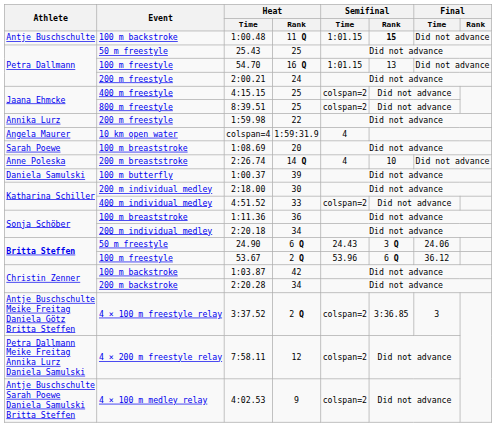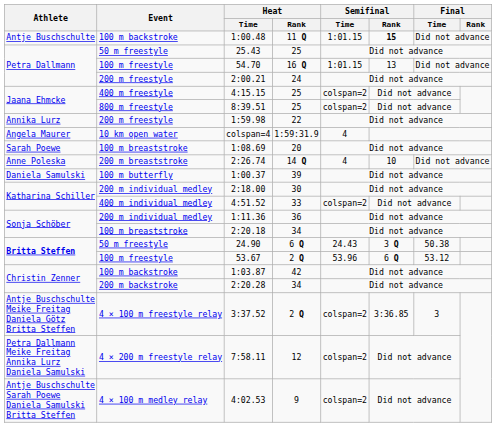(143, 216) 100 m breaststroke -> (156, 216) 200 m individual medley
(156, 230) 200 m individual medley -> (143, 230) 100 m breaststroke
(437, 244) 24.06 -> (437, 244) 50.38
(437, 258) 36.12 -> (437, 258) 53.12
